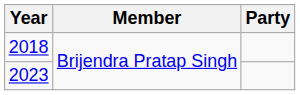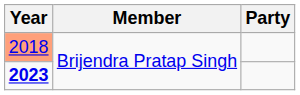(29, 47) no background -> (29, 47) lightsalmon background
(29, 75) normal -> (29, 75) bold
